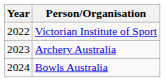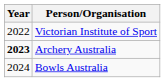(18, 49) normal -> (18, 49) bold
